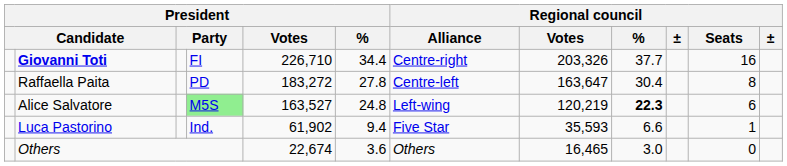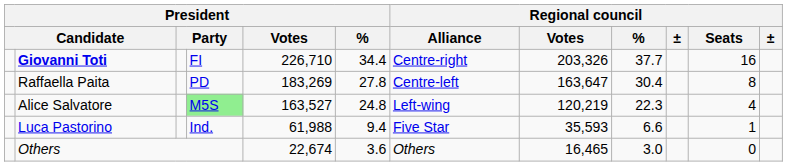(307, 82) 183,272 -> (307, 82) 183,269
(649, 104) bold -> (649, 104) normal
(752, 104) 6 -> (752, 104) 4
(311, 127) 61,902 -> (311, 127) 61,988
